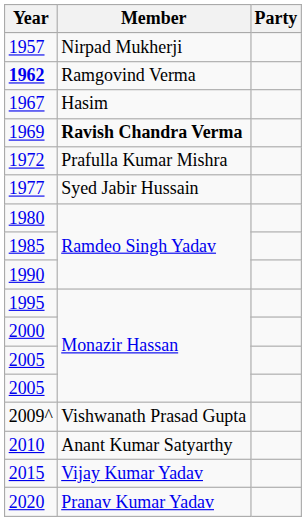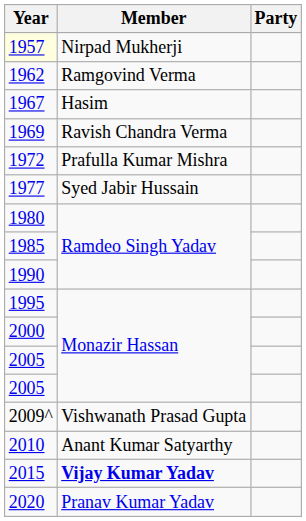(27, 47) no background -> (27, 47) lightyellow background
(27, 75) bold -> (27, 75) normal
(152, 132) bold -> (144, 132) normal
(132, 473) normal -> (138, 473) bold
